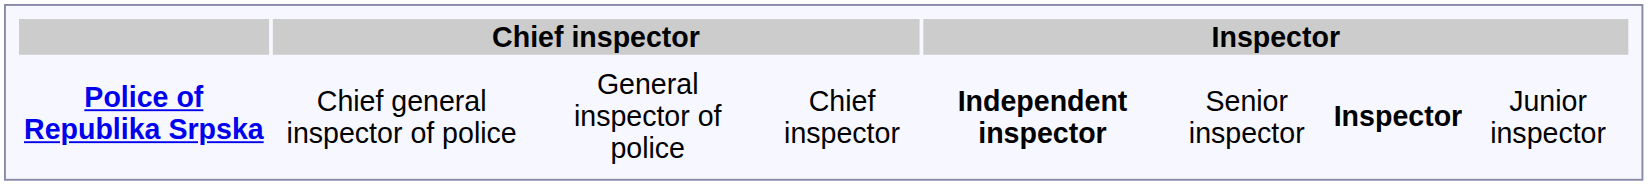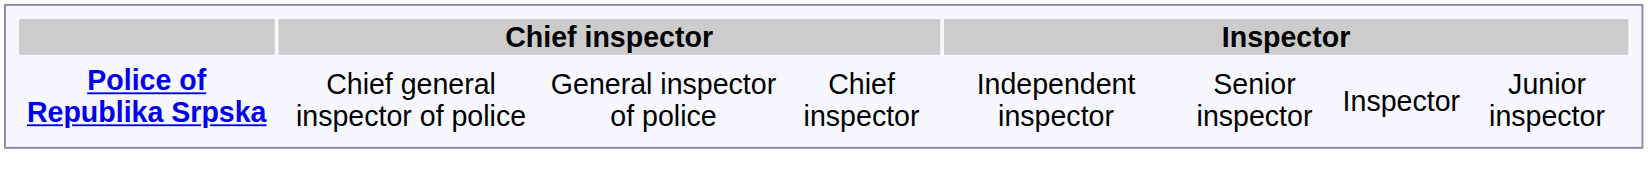(1042, 116) bold -> (1056, 100) normal
(1398, 116) bold -> (1401, 100) normal
